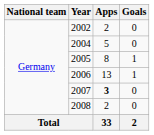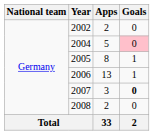(134, 43) no background -> (134, 43) pink background
(106, 91) bold -> (106, 91) normal
(134, 91) normal -> (134, 91) bold
